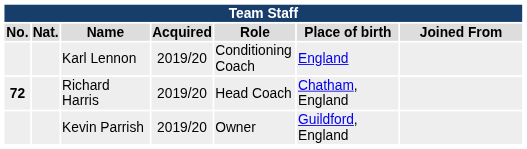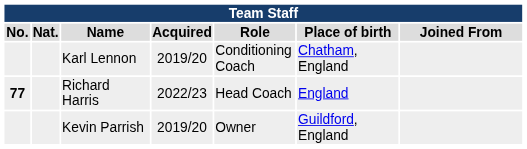(323, 58) England -> (328, 58) Chatham, England
(17, 93) 72 -> (17, 93) 77
(182, 93) 2019/20 -> (182, 93) 2022/23
(328, 93) Chatham, England -> (323, 93) England
